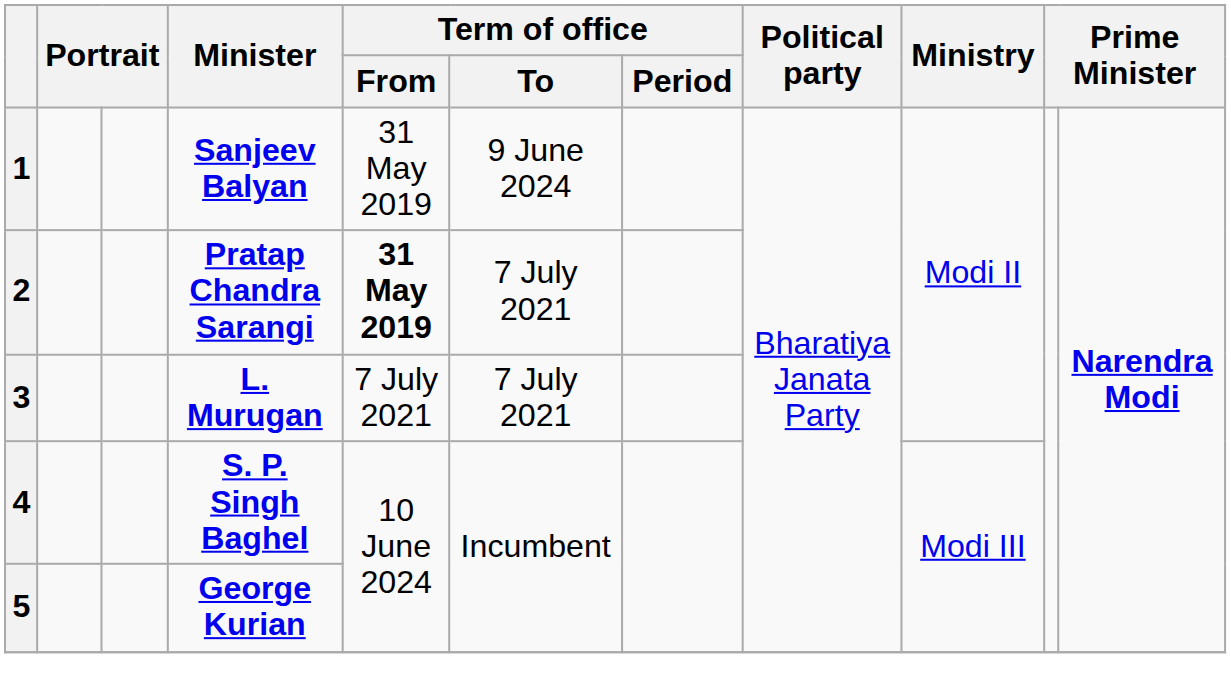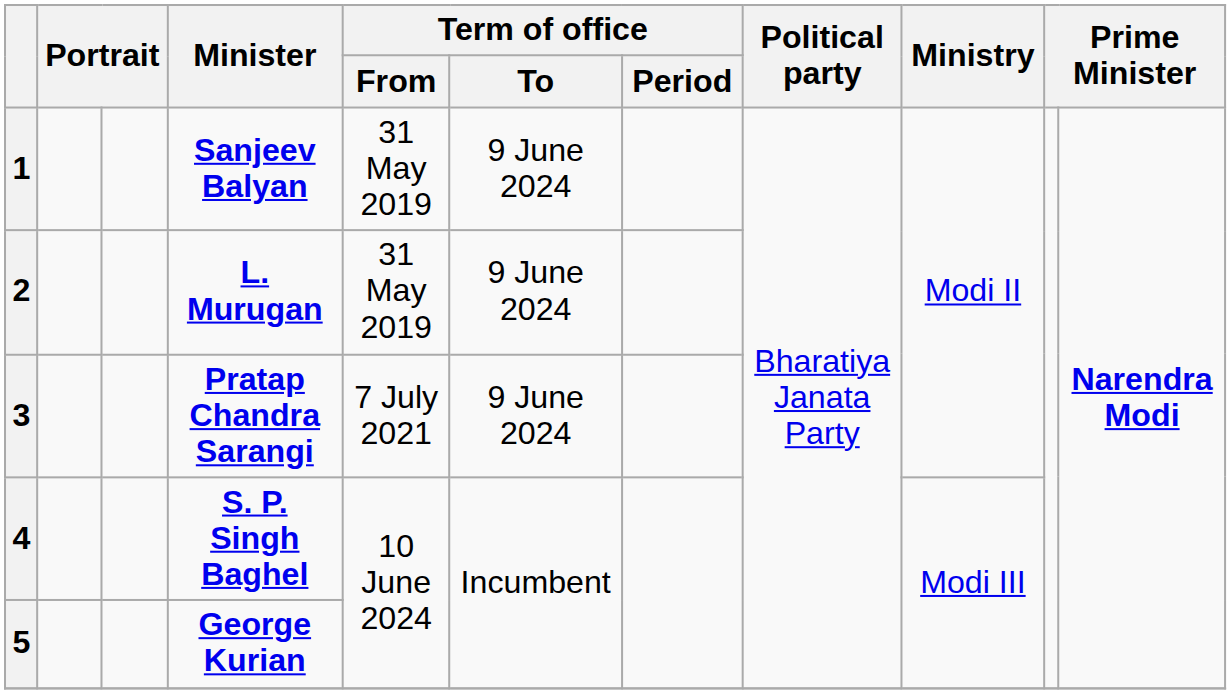(255, 291) Pratap Chandra Sarangi -> (255, 291) L. Murugan
(396, 291) bold -> (396, 291) normal
(536, 291) 7 July 2021 -> (536, 291) 9 June 2024
(255, 396) L. Murugan -> (255, 414) Pratap Chandra Sarangi
(536, 396) 7 July 2021 -> (536, 414) 9 June 2024
